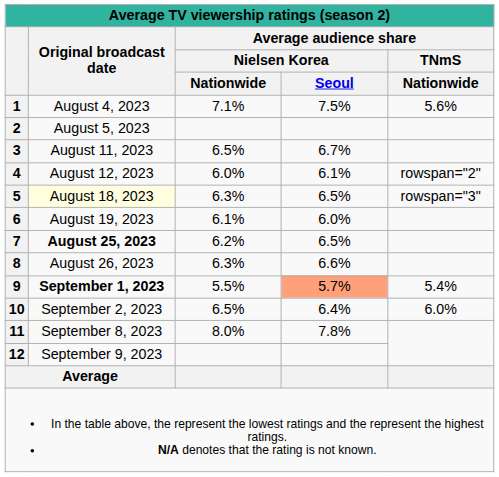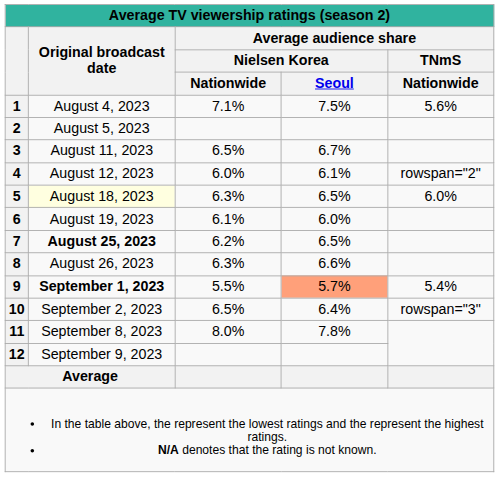(441, 196) rowspan="3" -> (441, 196) 6.0%
(441, 309) 6.0% -> (441, 309) rowspan="3"
